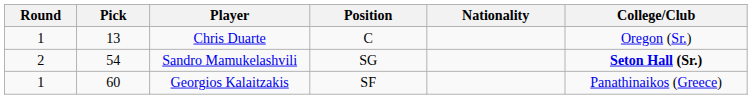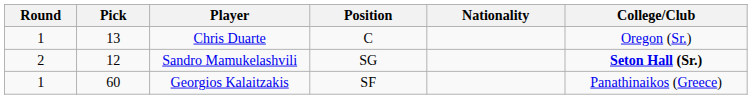(113, 60) 54 -> (113, 60) 12
